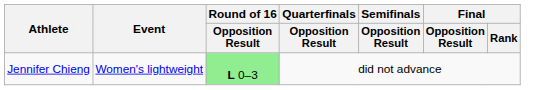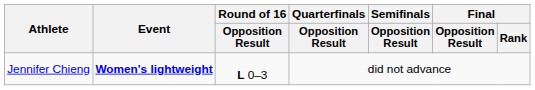(149, 69) normal -> (154, 69) bold
(243, 76) lightgreen background -> (252, 76) no background
